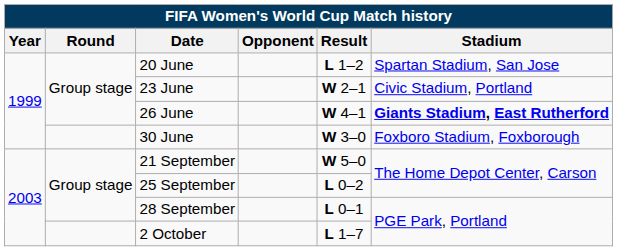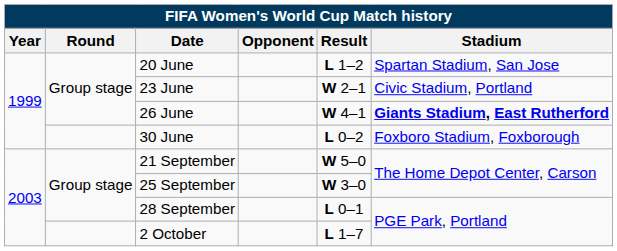(344, 137) W 3–0 -> (344, 137) L 0–2
(344, 185) L 0–2 -> (344, 185) W 3–0
